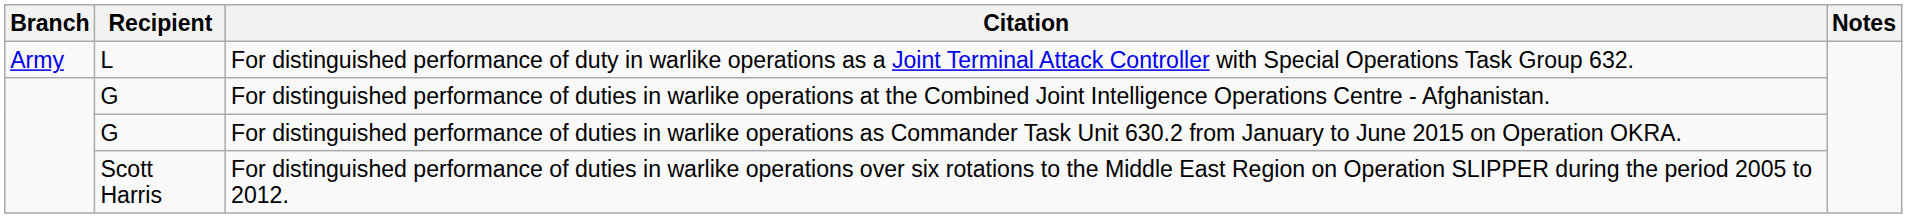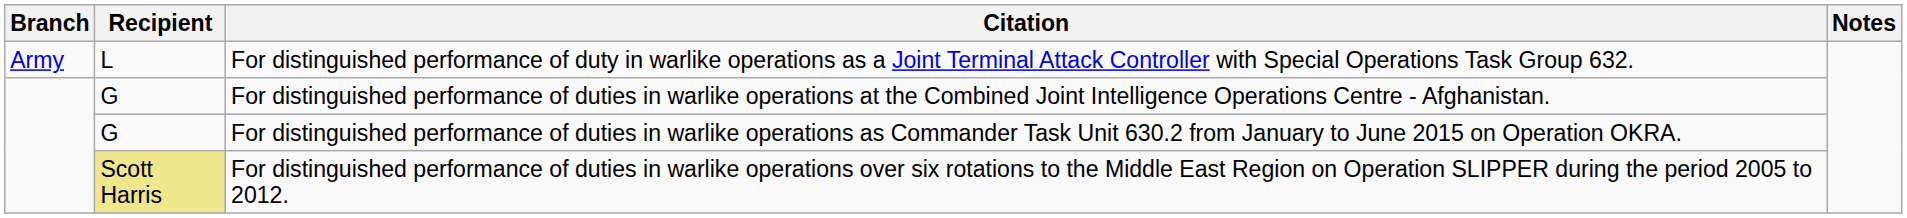(131, 182) no background -> (131, 182) khaki background
